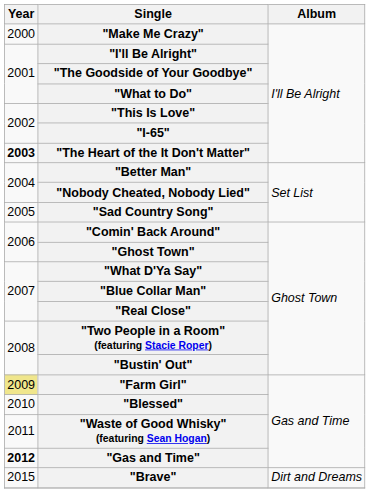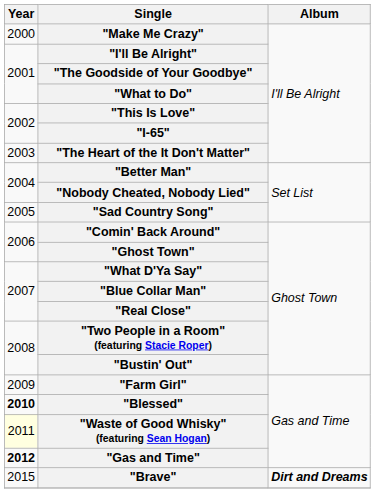(21, 152) bold -> (21, 152) normal
(21, 384) khaki background -> (21, 384) no background
(21, 404) normal -> (21, 404) bold
(21, 431) no background -> (21, 431) lightyellow background
(317, 477) normal -> (319, 477) bold
